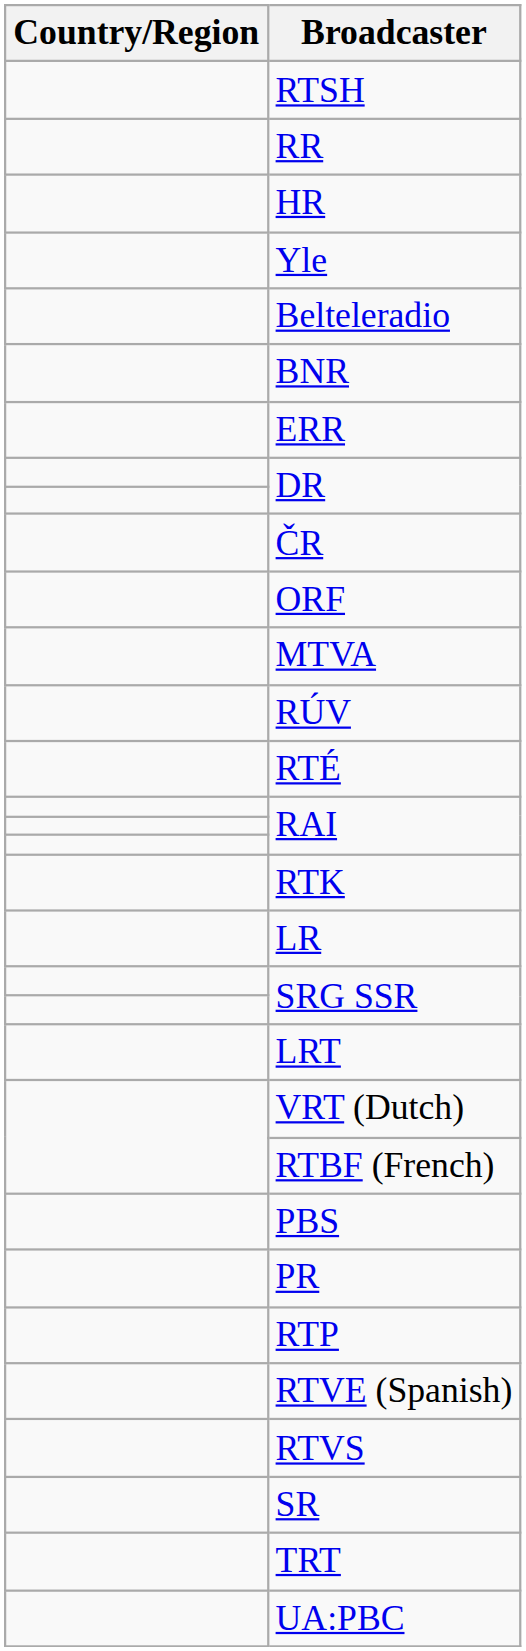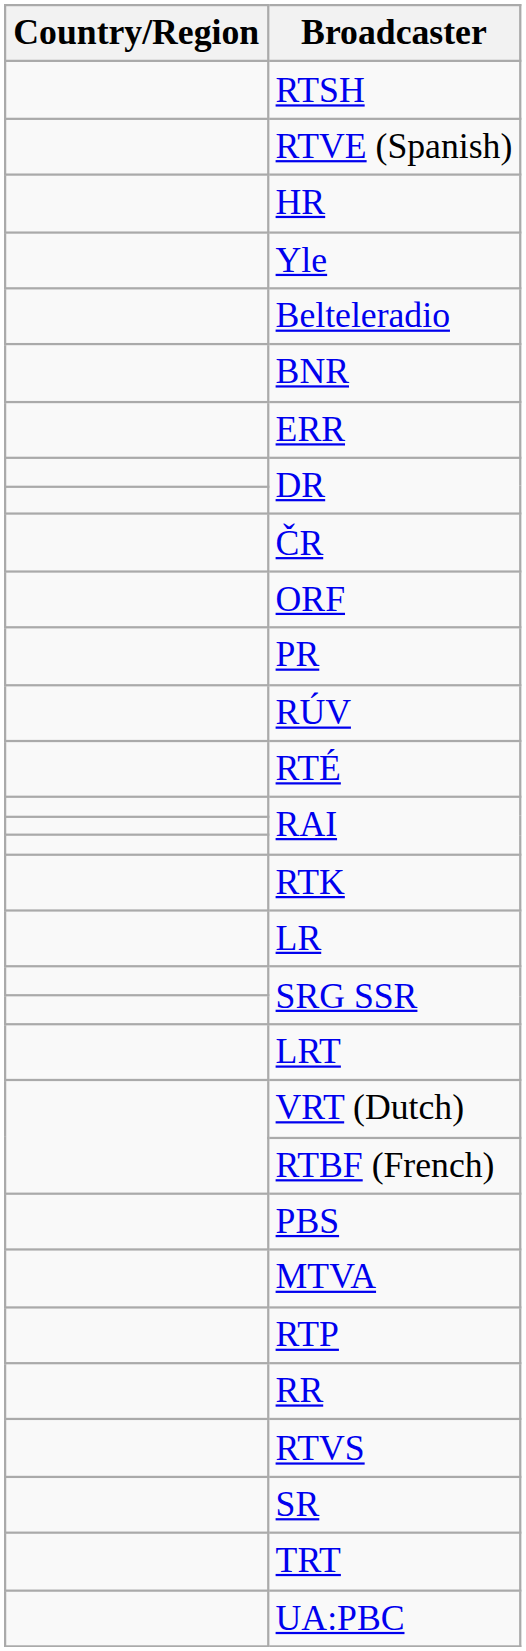(299, 145) RR -> (394, 145) RTVE (Spanish)
(326, 655) MTVA -> (297, 655) PR
(297, 1277) PR -> (326, 1277) MTVA
(394, 1390) RTVE (Spanish) -> (299, 1390) RR
